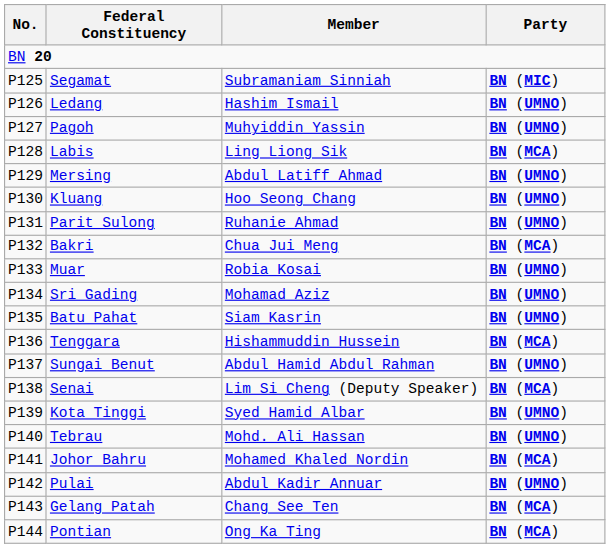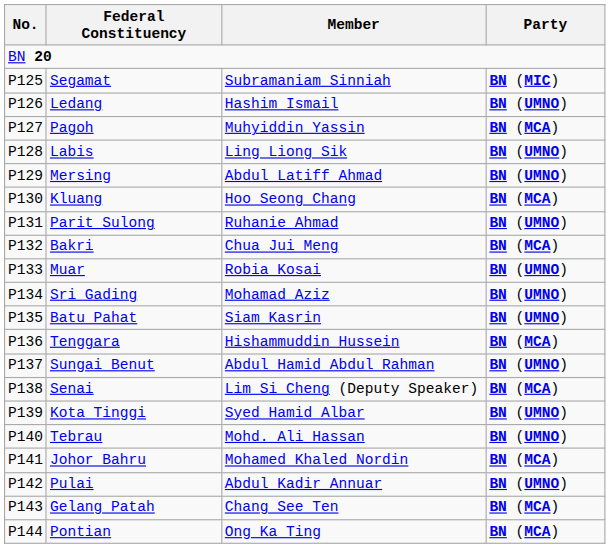(529, 128) BN (UMNO) -> (524, 128) BN (MCA)
(524, 152) BN (MCA) -> (529, 152) BN (UMNO)
(529, 199) BN (UMNO) -> (524, 199) BN (MCA)
